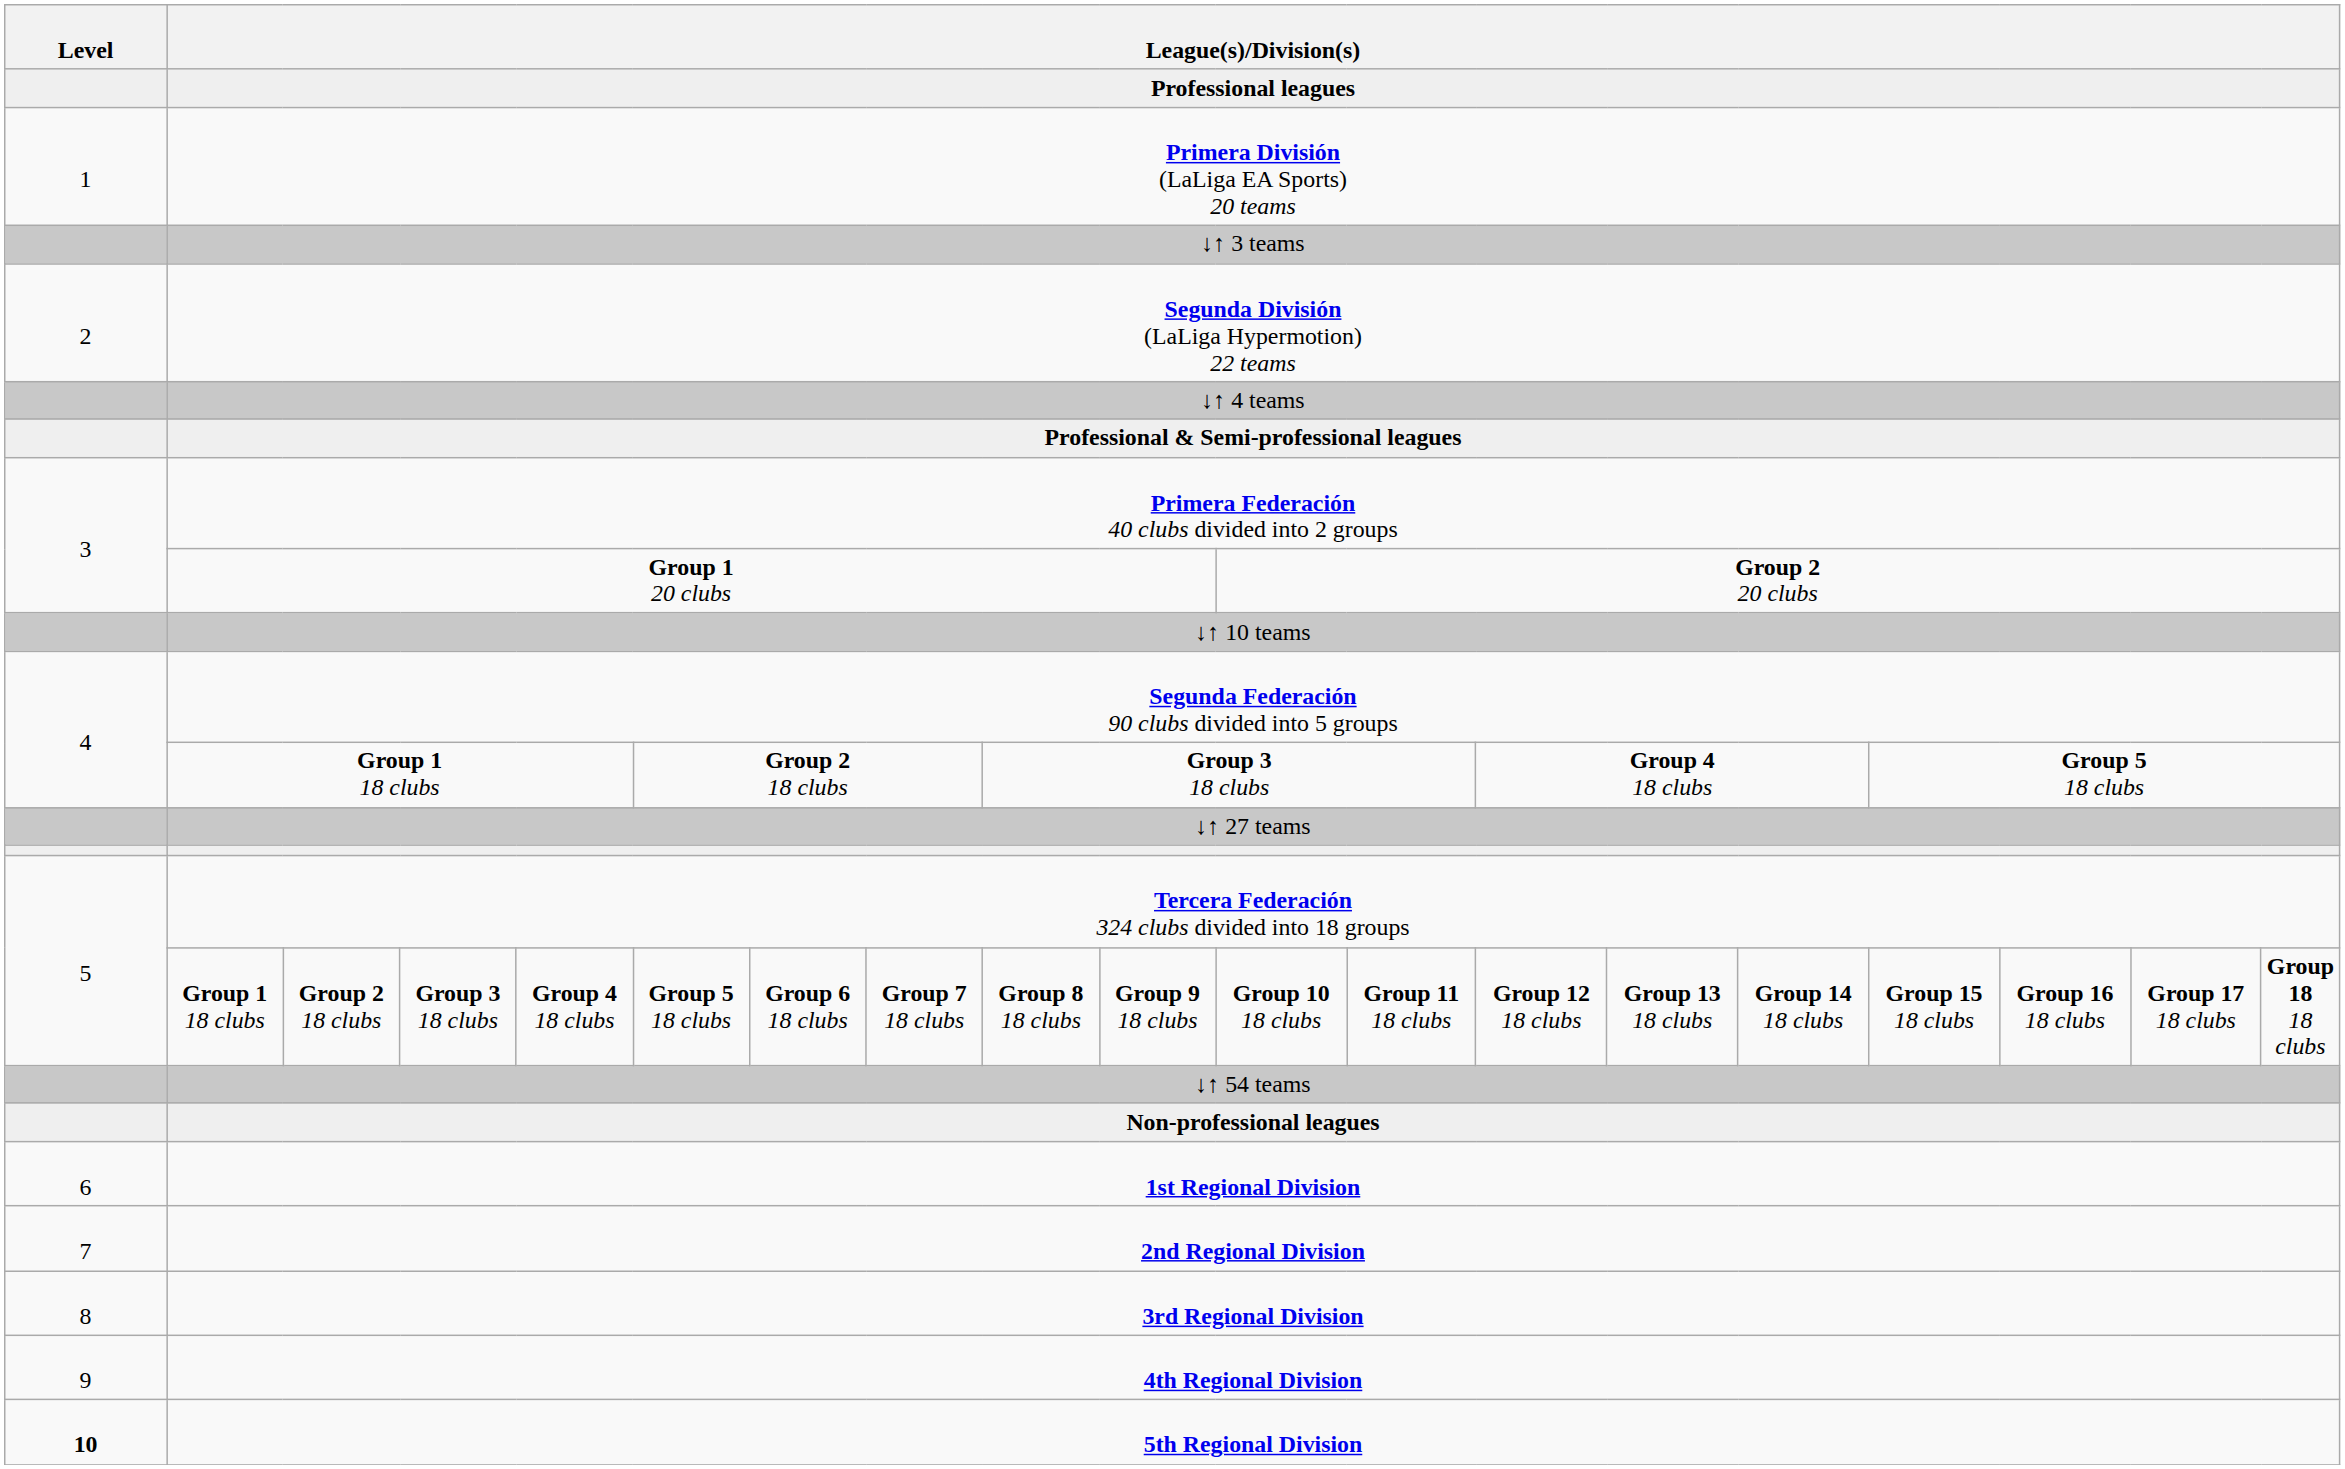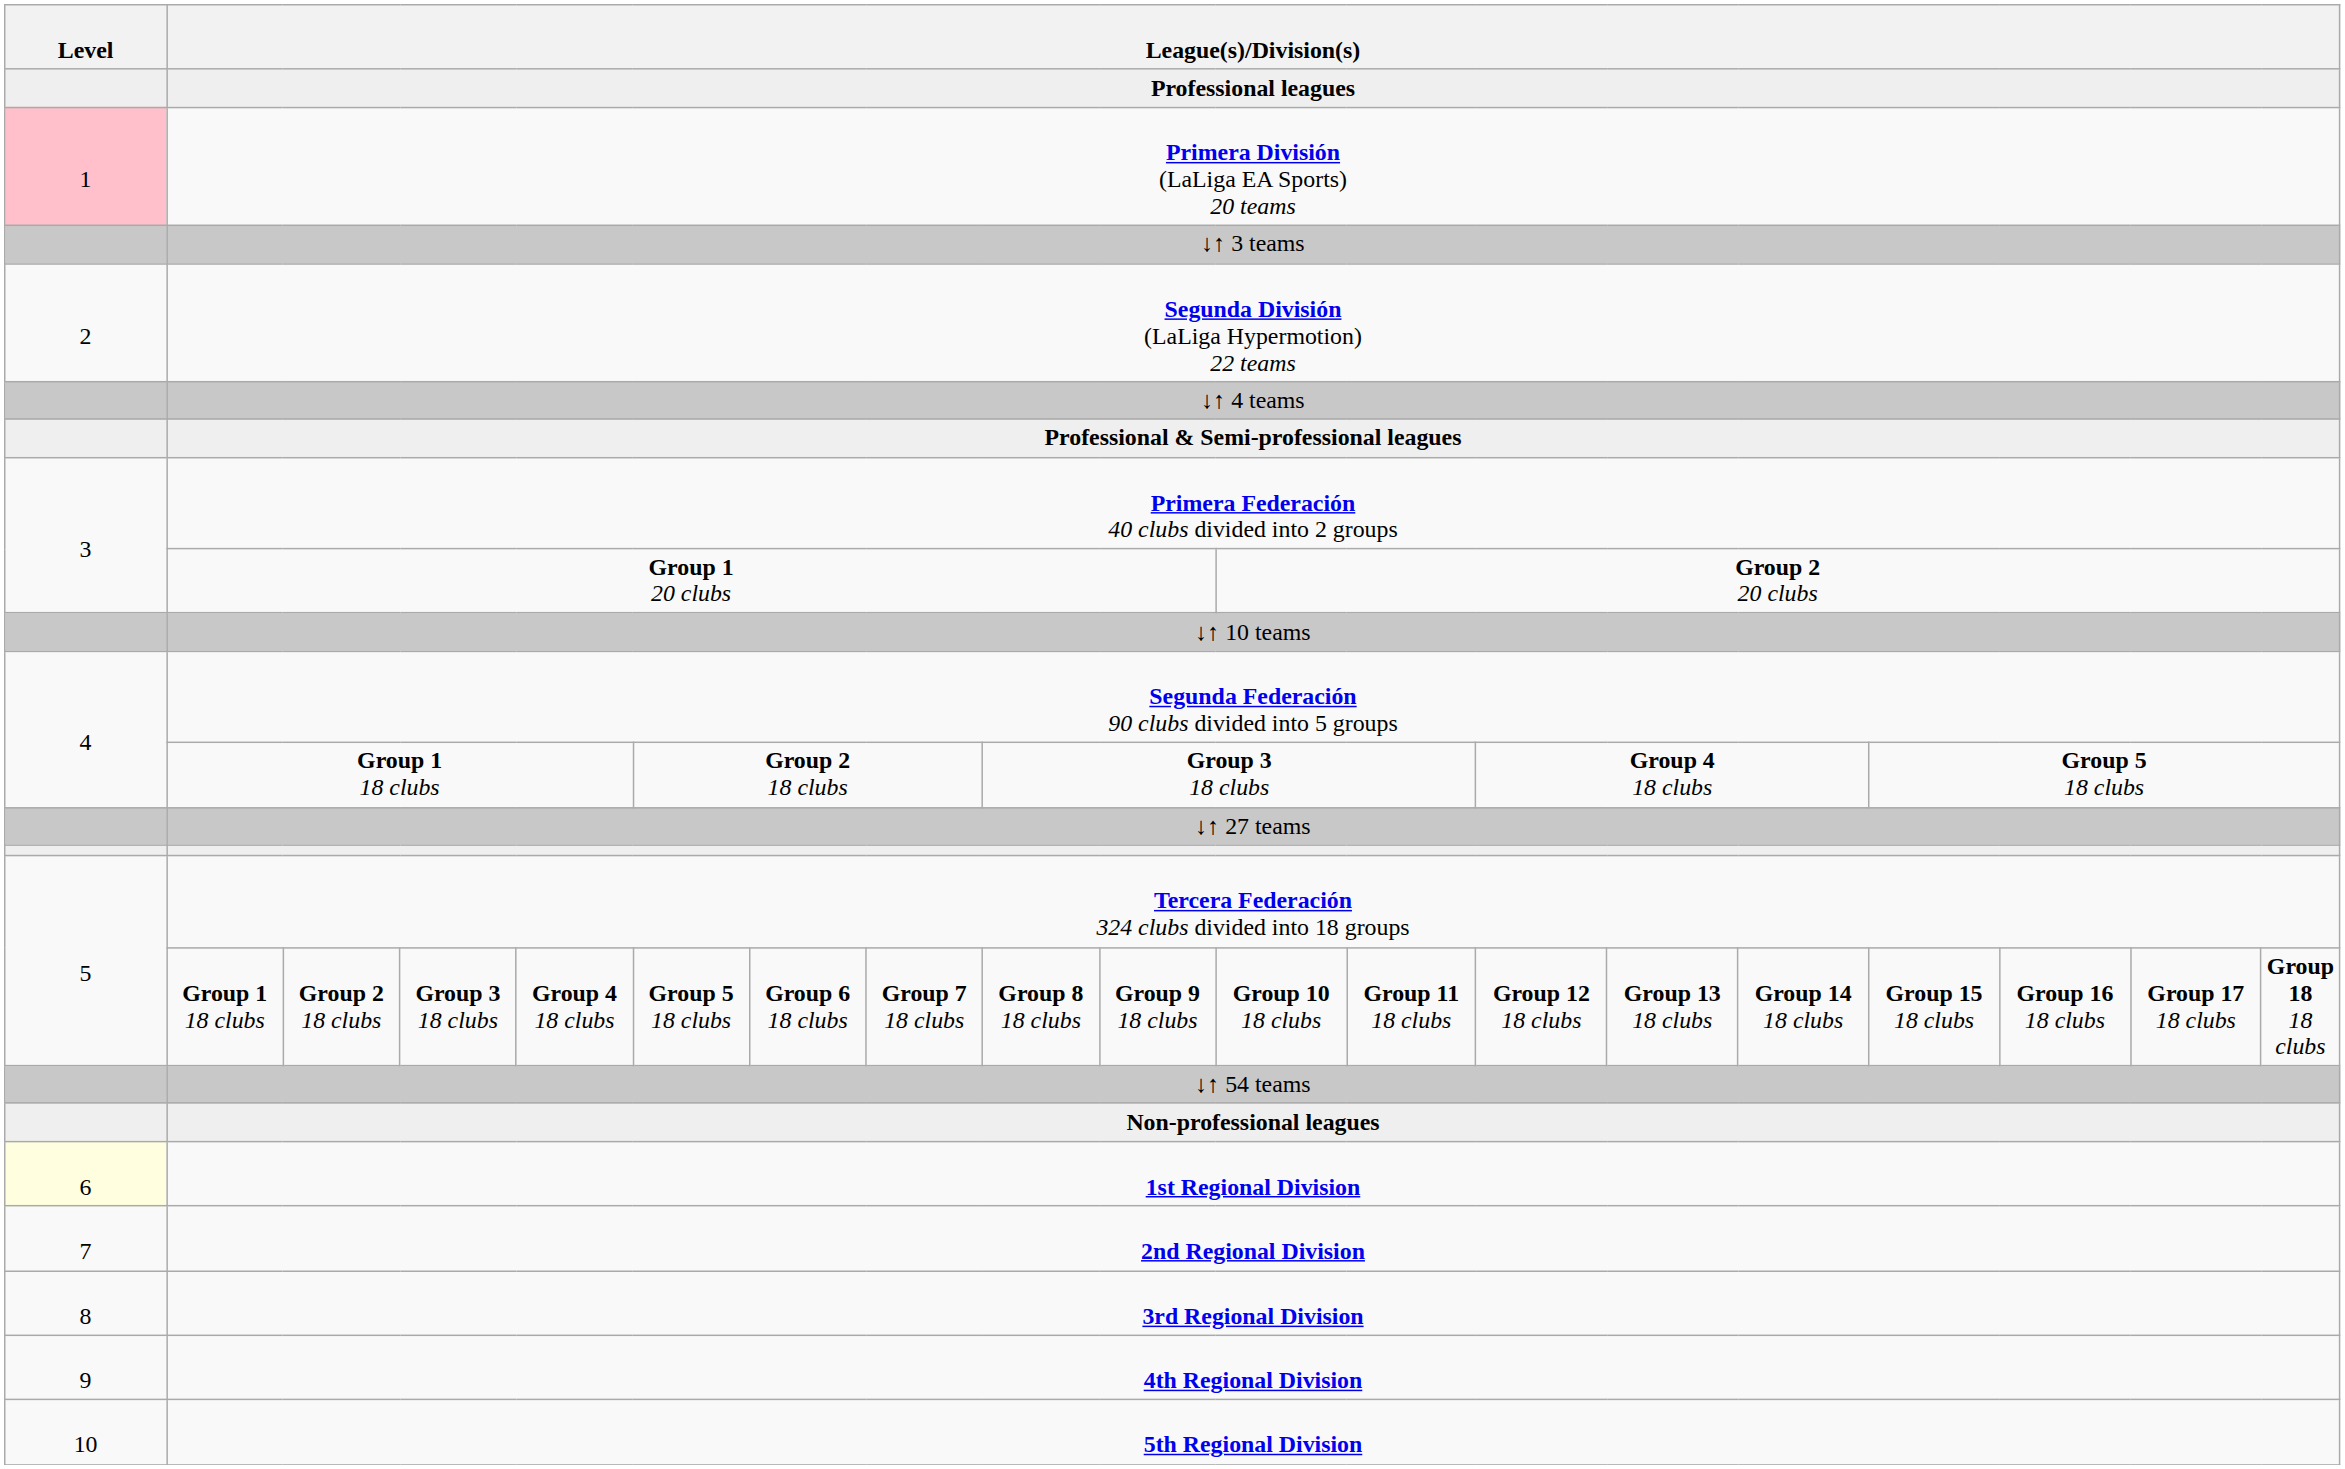(86, 179) no background -> (86, 179) pink background
(86, 1186) no background -> (86, 1186) lightyellow background
(86, 1445) bold -> (86, 1445) normal
